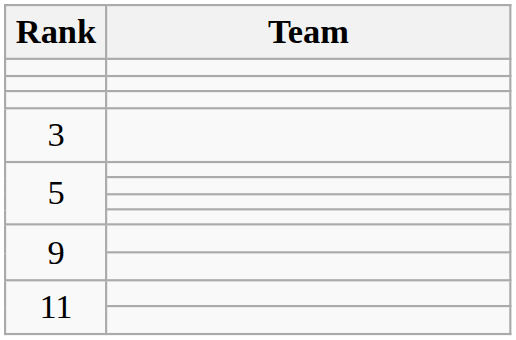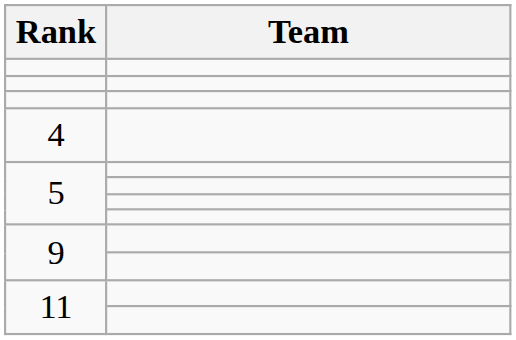(56, 133) 3 -> (56, 133) 4
